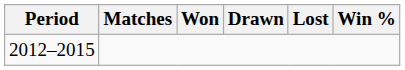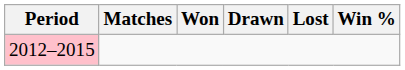(52, 49) no background -> (52, 49) pink background
